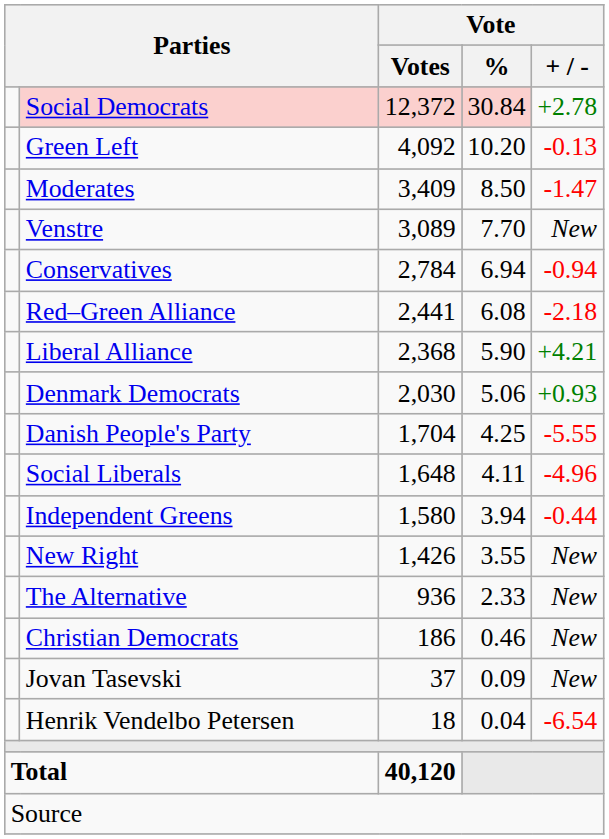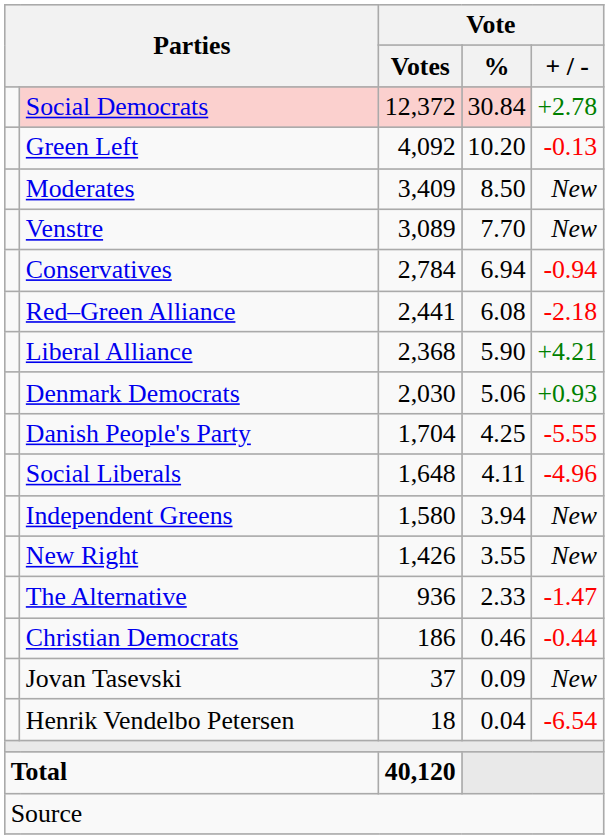(570, 188) -1.47 -> (574, 188) New
(570, 515) -0.44 -> (574, 515) New
(574, 596) New -> (570, 596) -1.47
(574, 637) New -> (570, 637) -0.44
